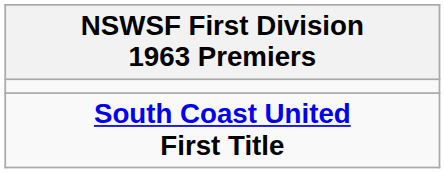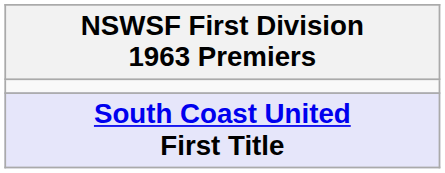(222, 129) no background -> (222, 129) lavender background
